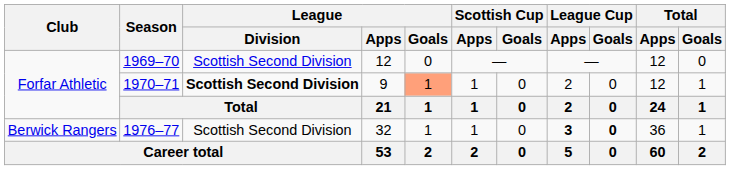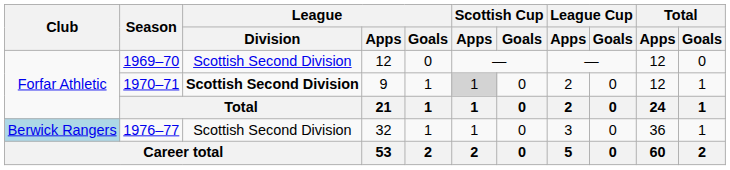(428, 84) lightsalmon background -> (428, 84) no background
(474, 84) no background -> (474, 84) lightgrey background
(62, 130) no background -> (62, 130) lightblue background
(568, 130) bold -> (568, 130) normal
(613, 130) bold -> (613, 130) normal
